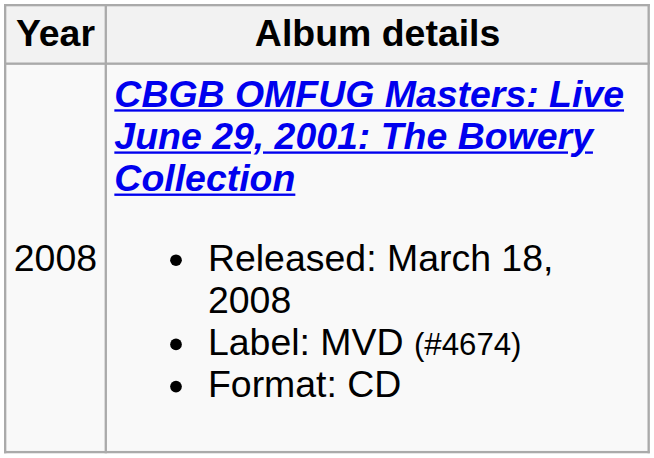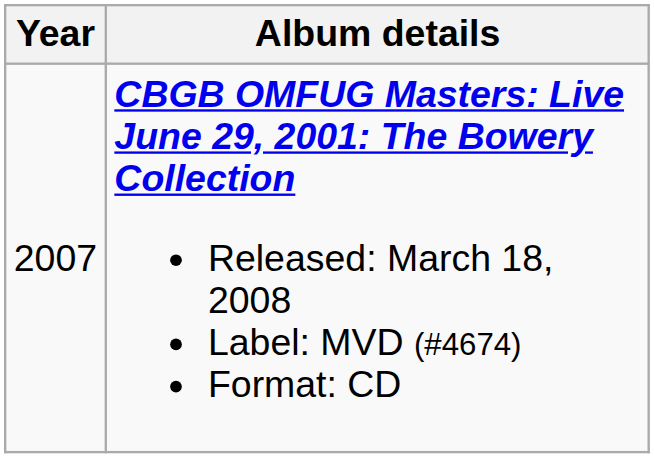(55, 257) 2008 -> (55, 257) 2007
